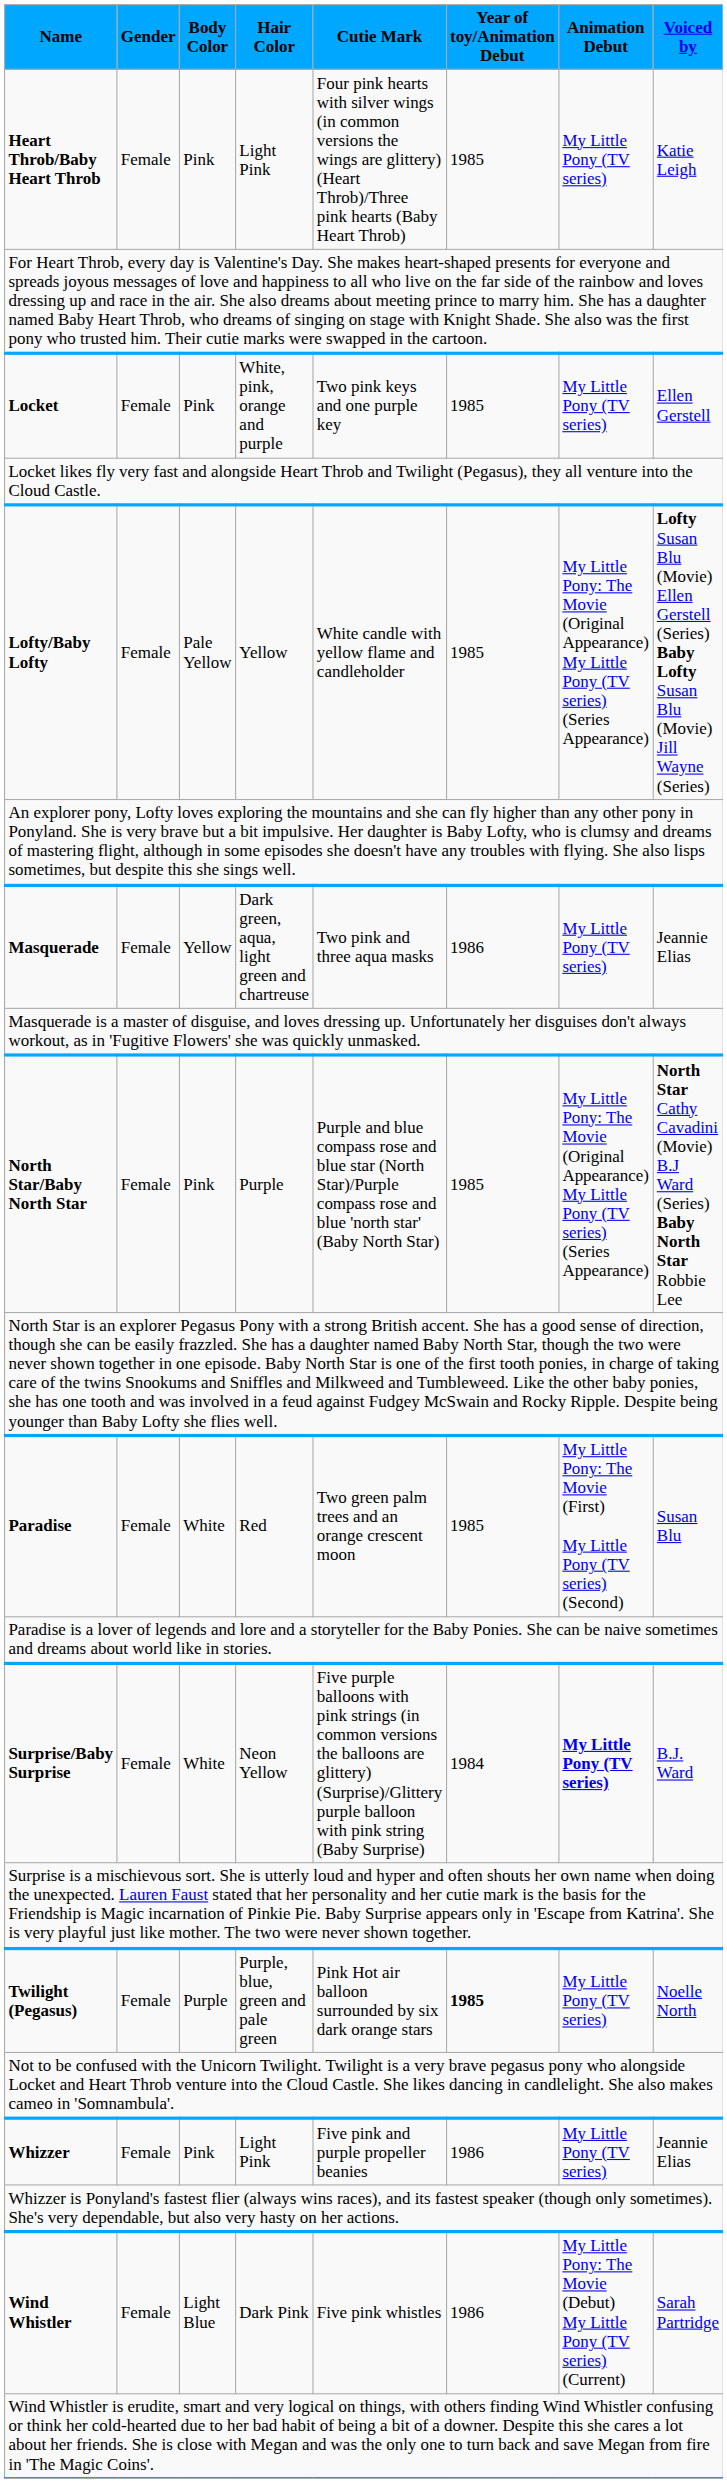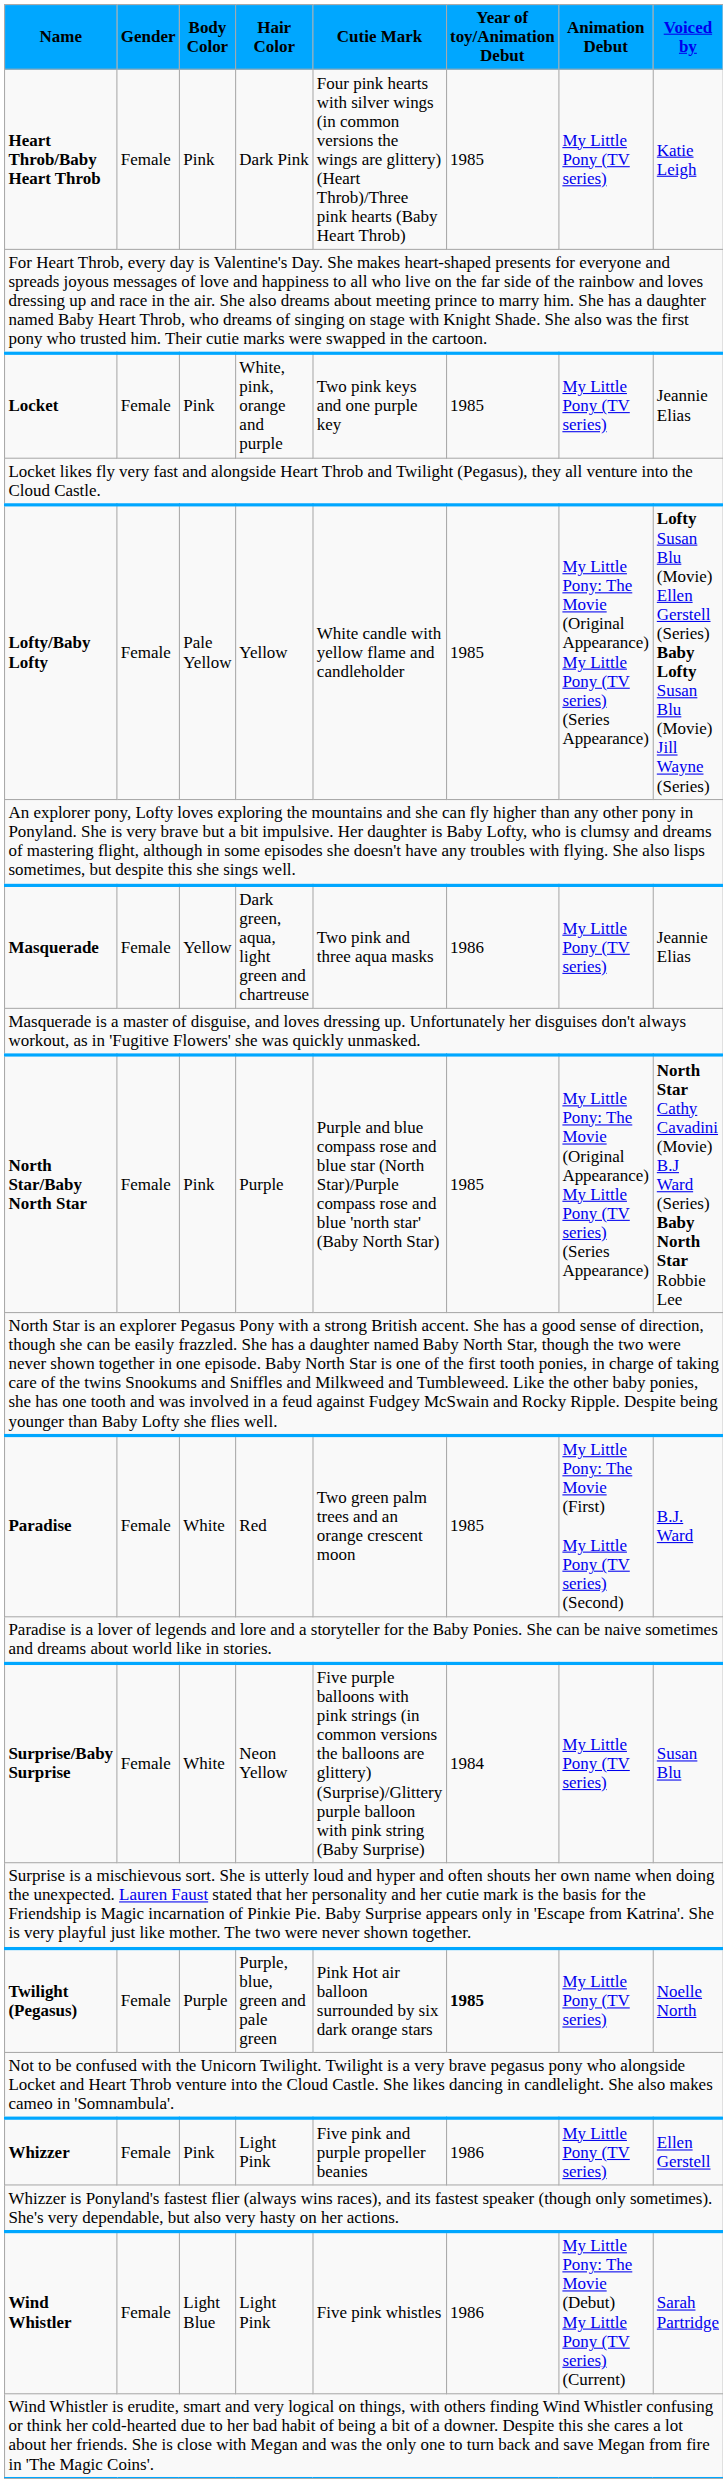(258, 159) Light Pink -> (274, 159) Dark Pink
(684, 406) Ellen Gerstell -> (682, 406) Jeannie Elias
(677, 1526) Susan Blu -> (675, 1526) B.J. Ward
(597, 1763) bold -> (596, 1763) normal
(675, 1763) B.J. Ward -> (677, 1763) Susan Blu
(682, 2152) Jeannie Elias -> (684, 2152) Ellen Gerstell
(274, 2312) Dark Pink -> (258, 2312) Light Pink
